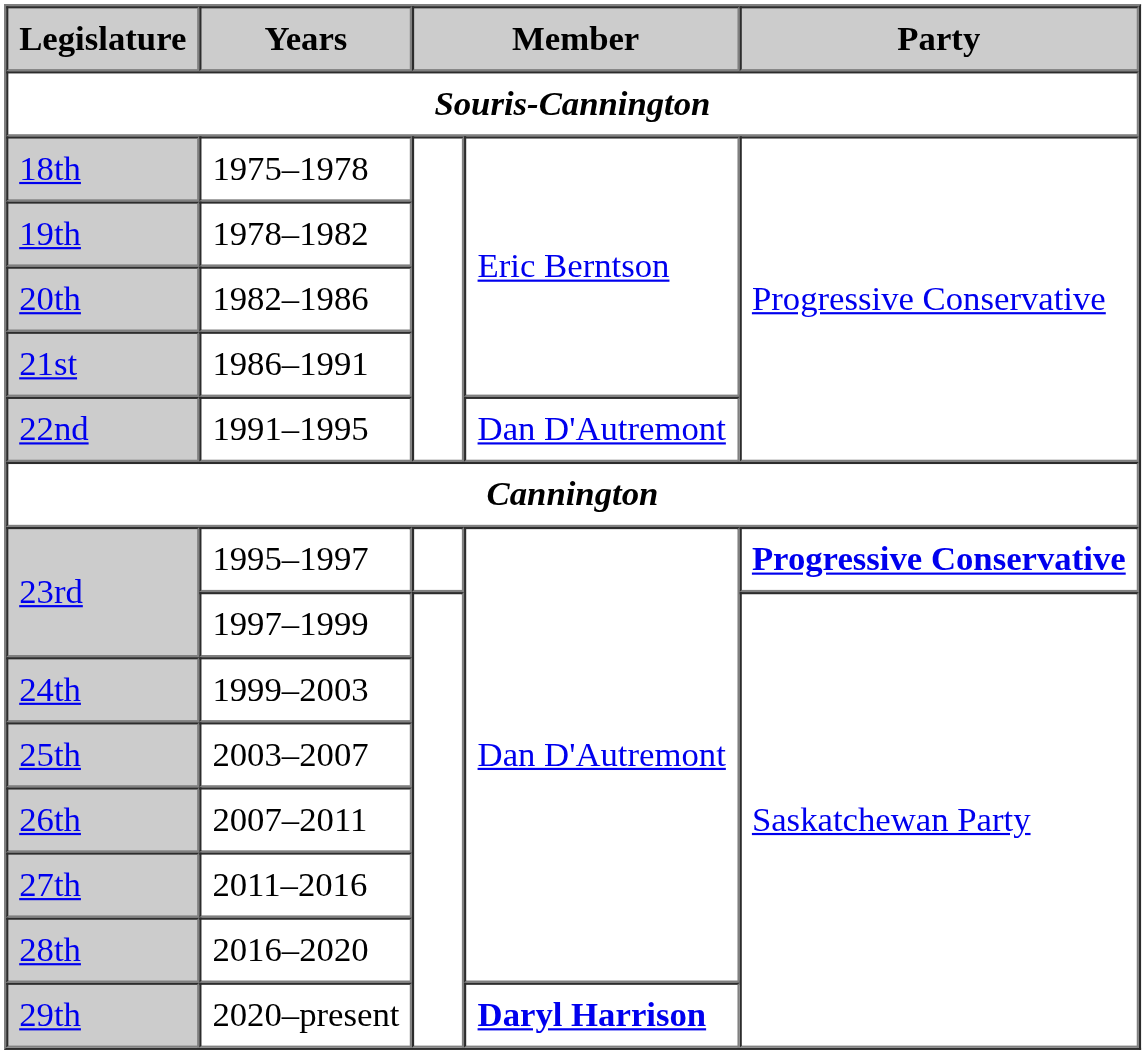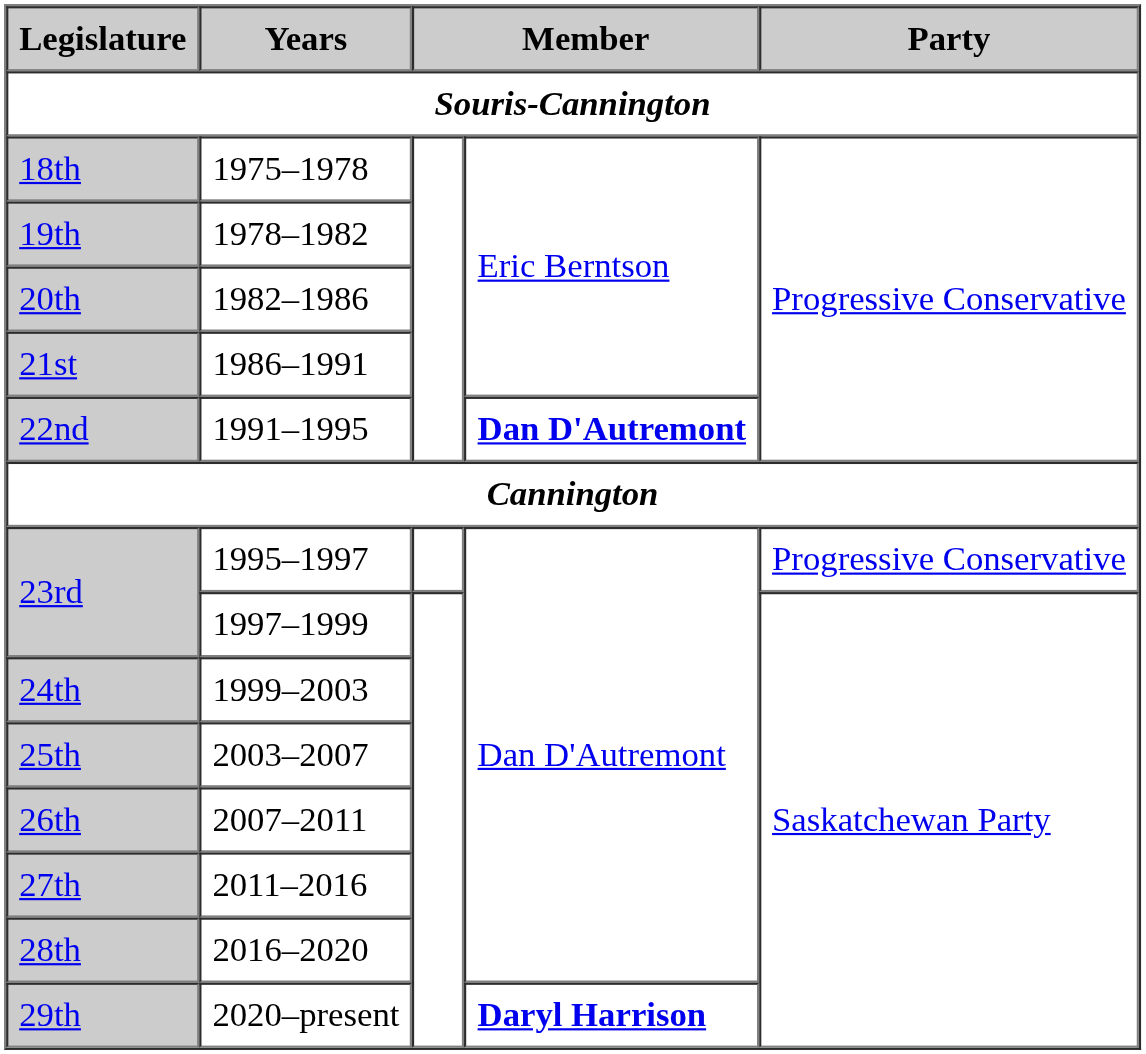(602, 428) normal -> (612, 428) bold
(939, 558) bold -> (949, 558) normal
